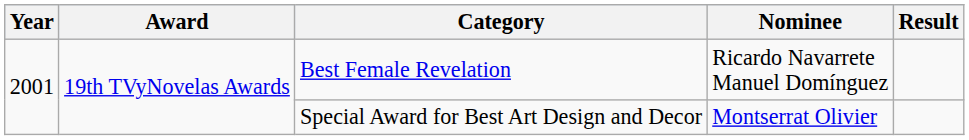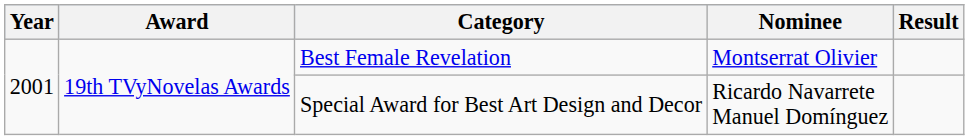(800, 69) Ricardo Navarrete Manuel Domínguez -> (795, 57) Montserrat Olivier
(795, 116) Montserrat Olivier -> (800, 104) Ricardo Navarrete Manuel Domínguez
